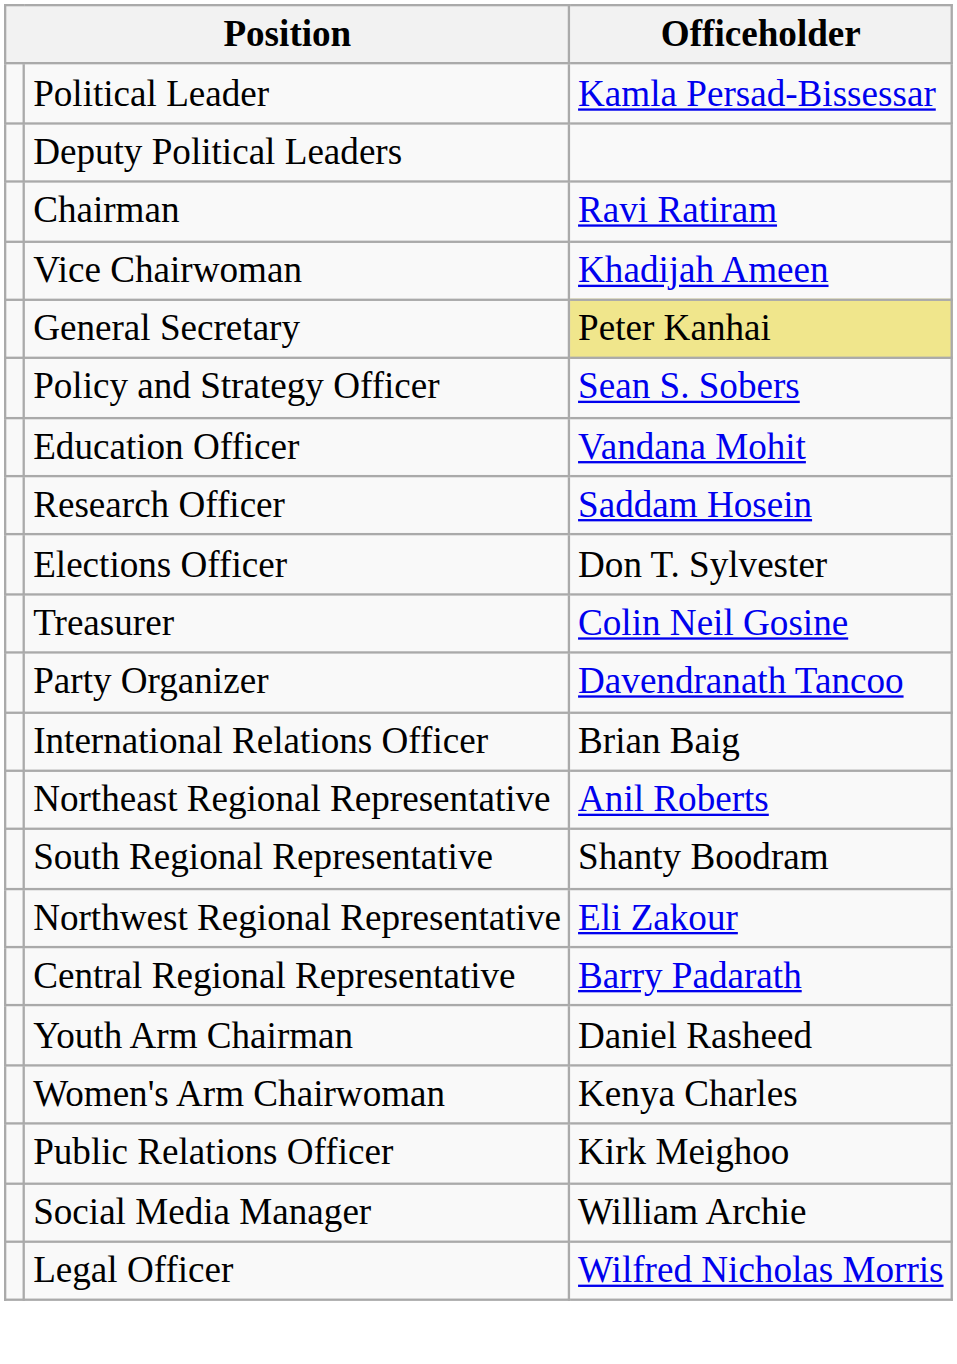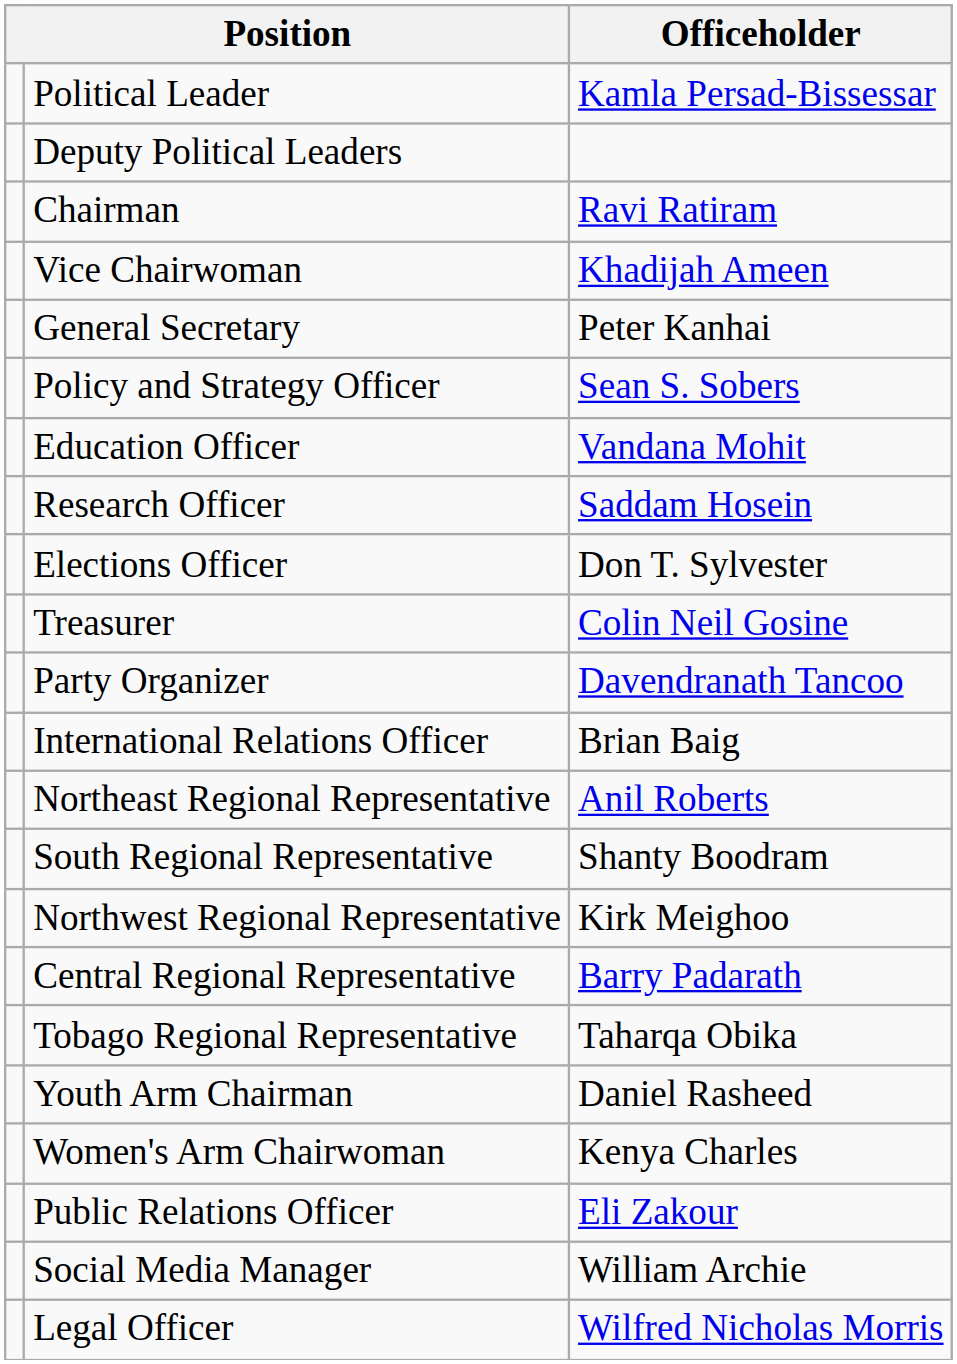(674, 328) khaki background -> (674, 328) no background
(658, 916) Eli Zakour -> (684, 916) Kirk Meighoo
+ row: (275, 1034)
(684, 1152) Kirk Meighoo -> (658, 1211) Eli Zakour
